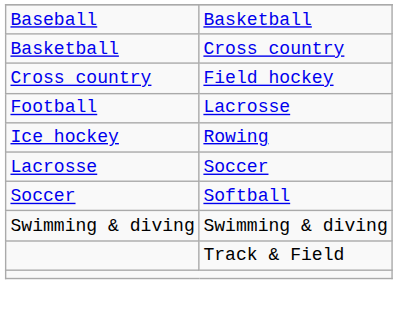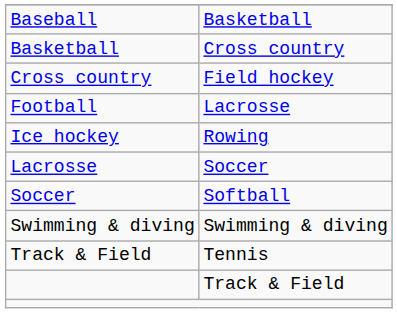+ row: (236, 255)
